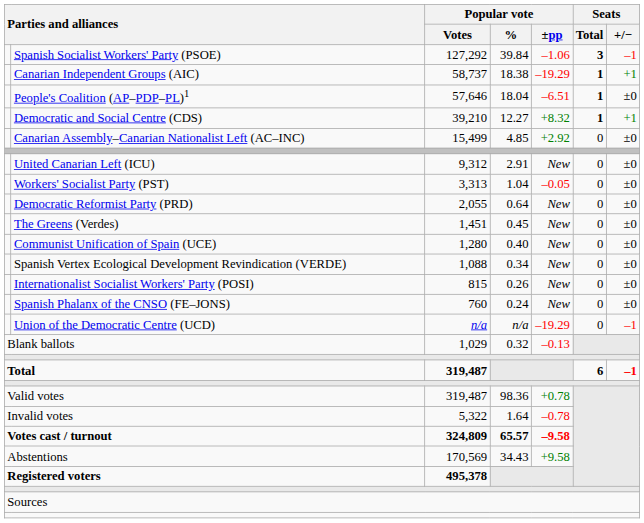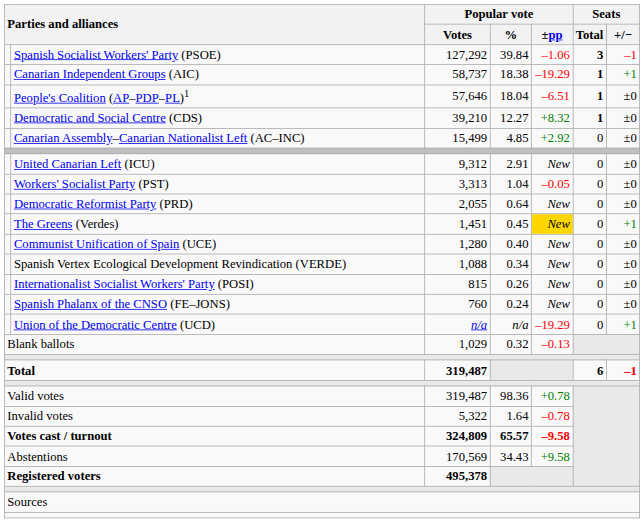(630, 118) +1 -> (630, 118) ±0
(559, 224) no background -> (559, 224) gold background
(630, 224) ±0 -> (630, 224) +1
(631, 324) –1 -> (630, 324) +1
